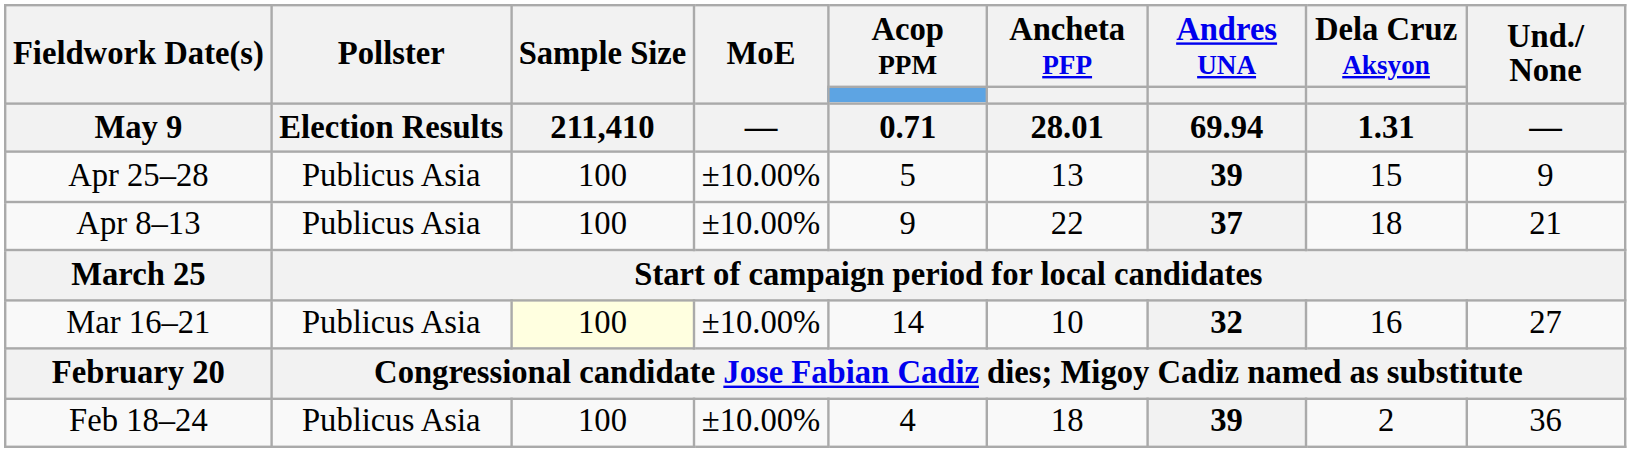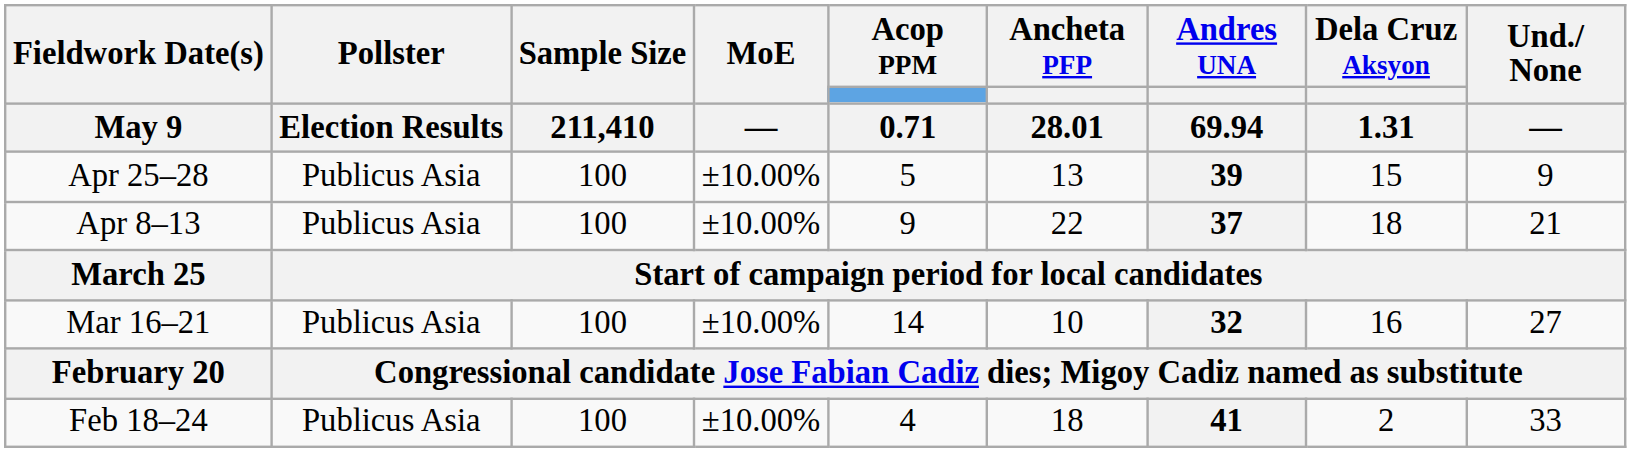(602, 322) lightyellow background -> (602, 322) no background
(1227, 421) 39 -> (1227, 421) 41
(1546, 421) 36 -> (1546, 421) 33
